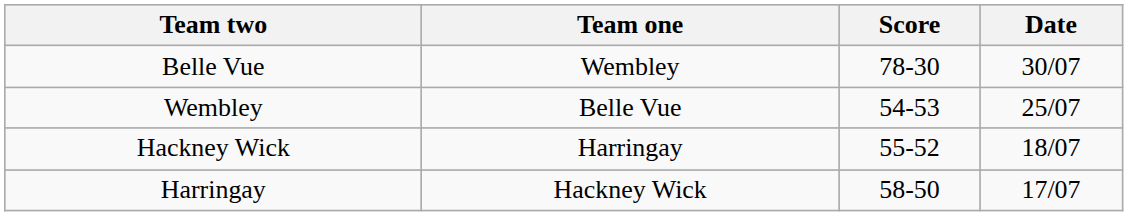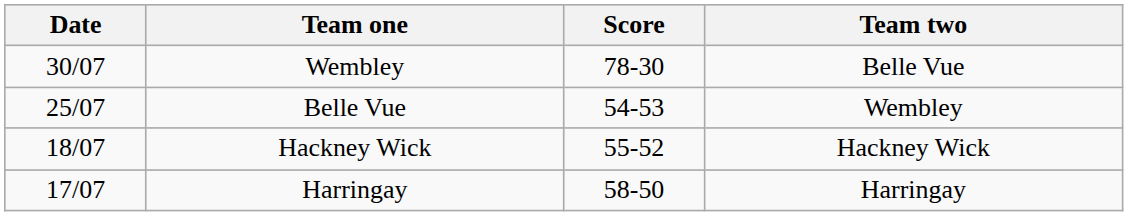columns swapped: (1051, 25) <-> (213, 25)
(630, 148) Harringay -> (355, 148) Hackney Wick
(630, 189) Hackney Wick -> (355, 189) Harringay
